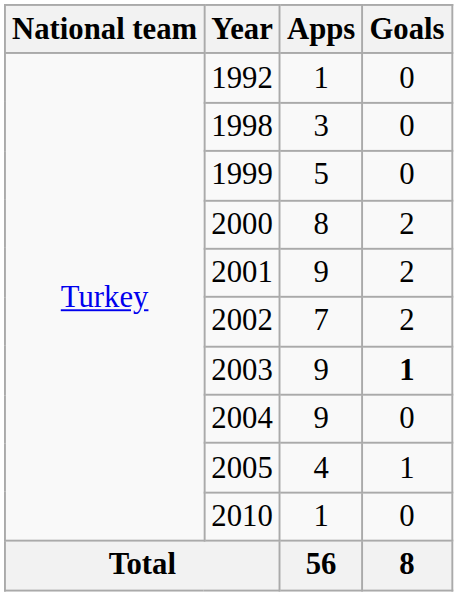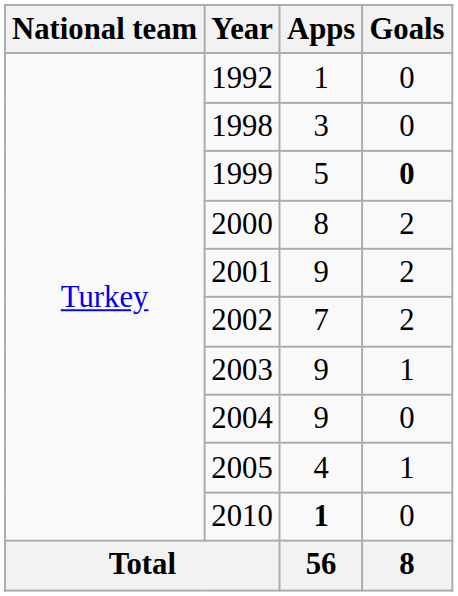(407, 175) normal -> (407, 175) bold
(407, 369) bold -> (407, 369) normal
(321, 516) normal -> (321, 516) bold
